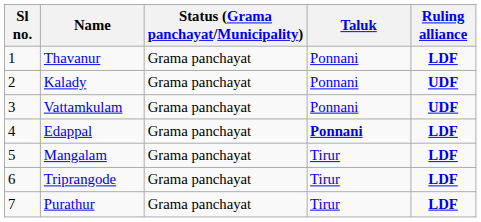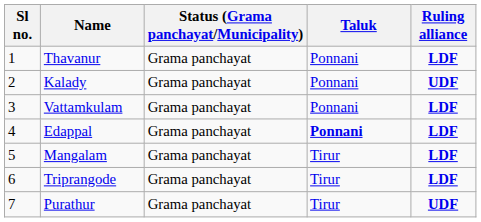(443, 107) UDF -> (443, 107) LDF
(443, 204) LDF -> (443, 204) UDF
